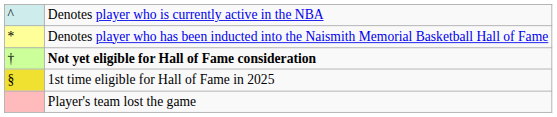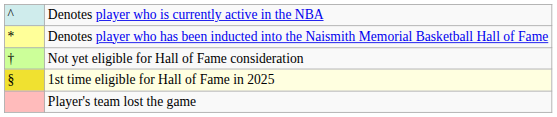(182, 58) bold -> (176, 58) normal
(161, 79) no background -> (161, 79) lightyellow background
